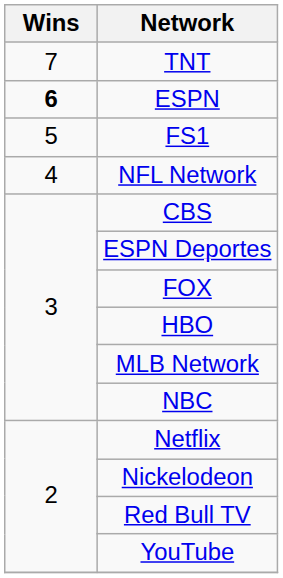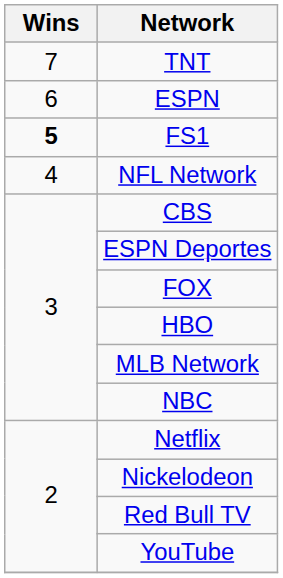(51, 99) bold -> (51, 99) normal
(51, 136) normal -> (51, 136) bold
